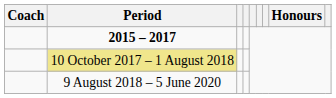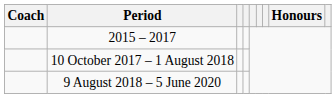(142, 38) bold -> (142, 38) normal
(142, 60) khaki background -> (142, 60) no background
